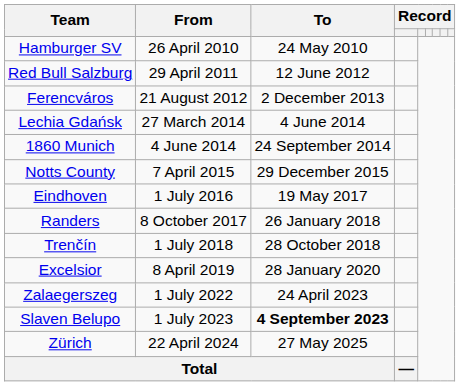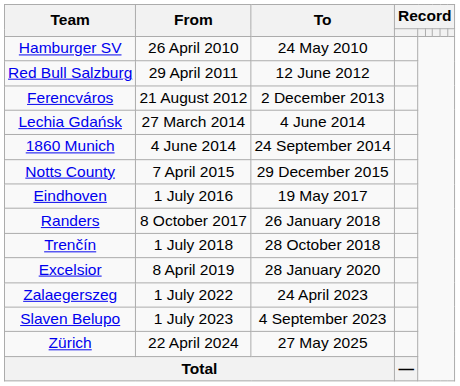(323, 319) bold -> (323, 319) normal
